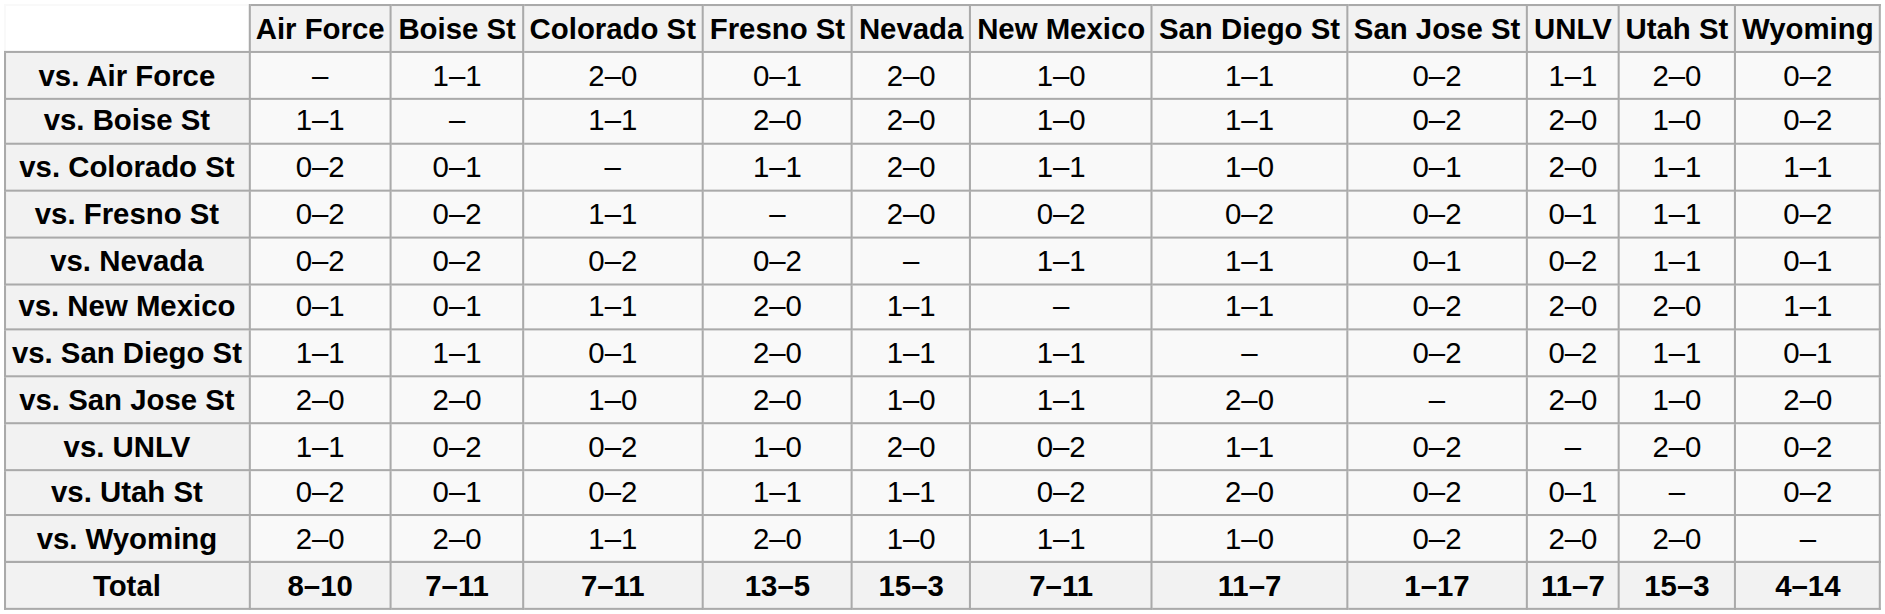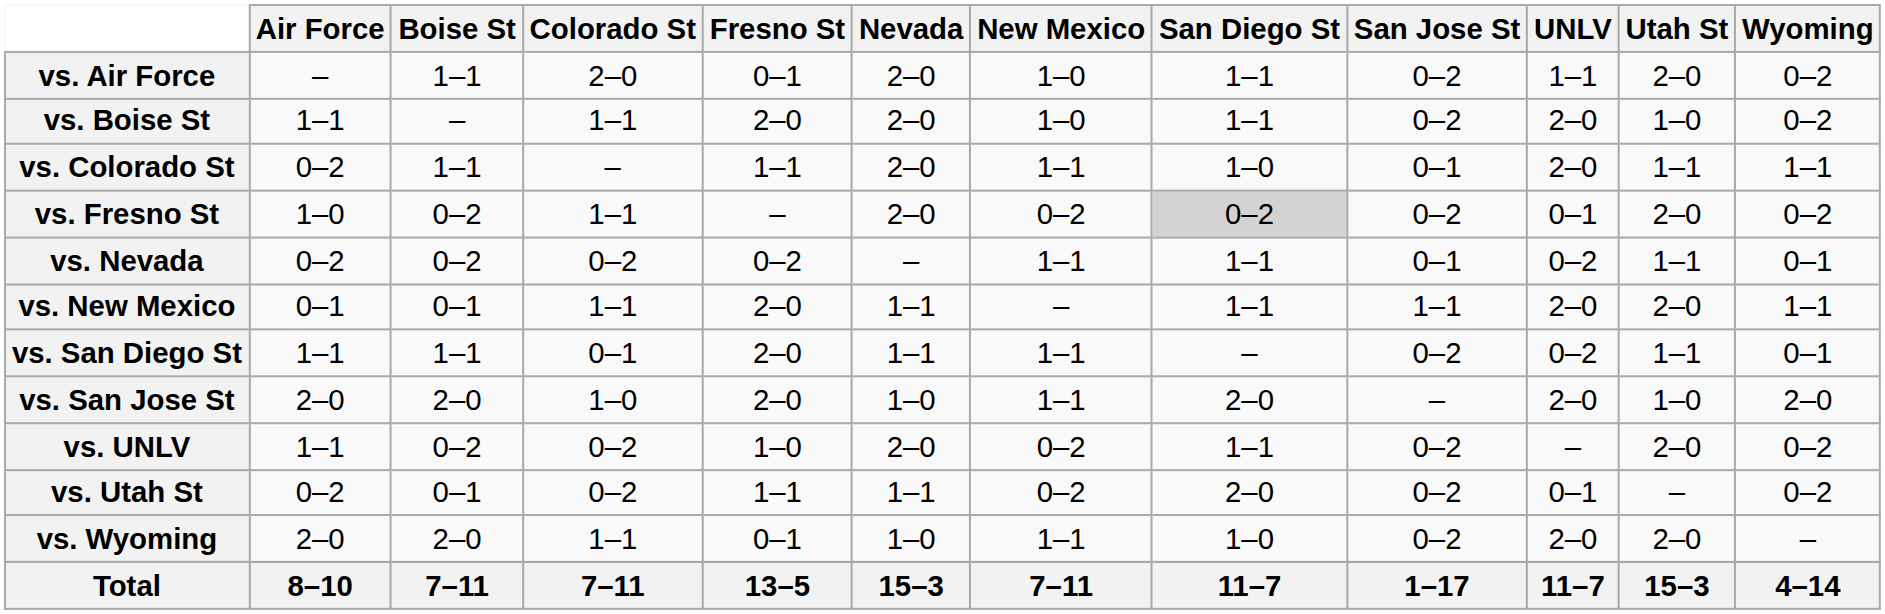(457, 168) 0–1 -> (457, 168) 1–1
(320, 214) 0–2 -> (320, 214) 1–0
(1249, 214) no background -> (1249, 214) lightgrey background
(1677, 214) 1–1 -> (1677, 214) 2–0
(1437, 307) 0–2 -> (1437, 307) 1–1
(777, 539) 2–0 -> (777, 539) 0–1
